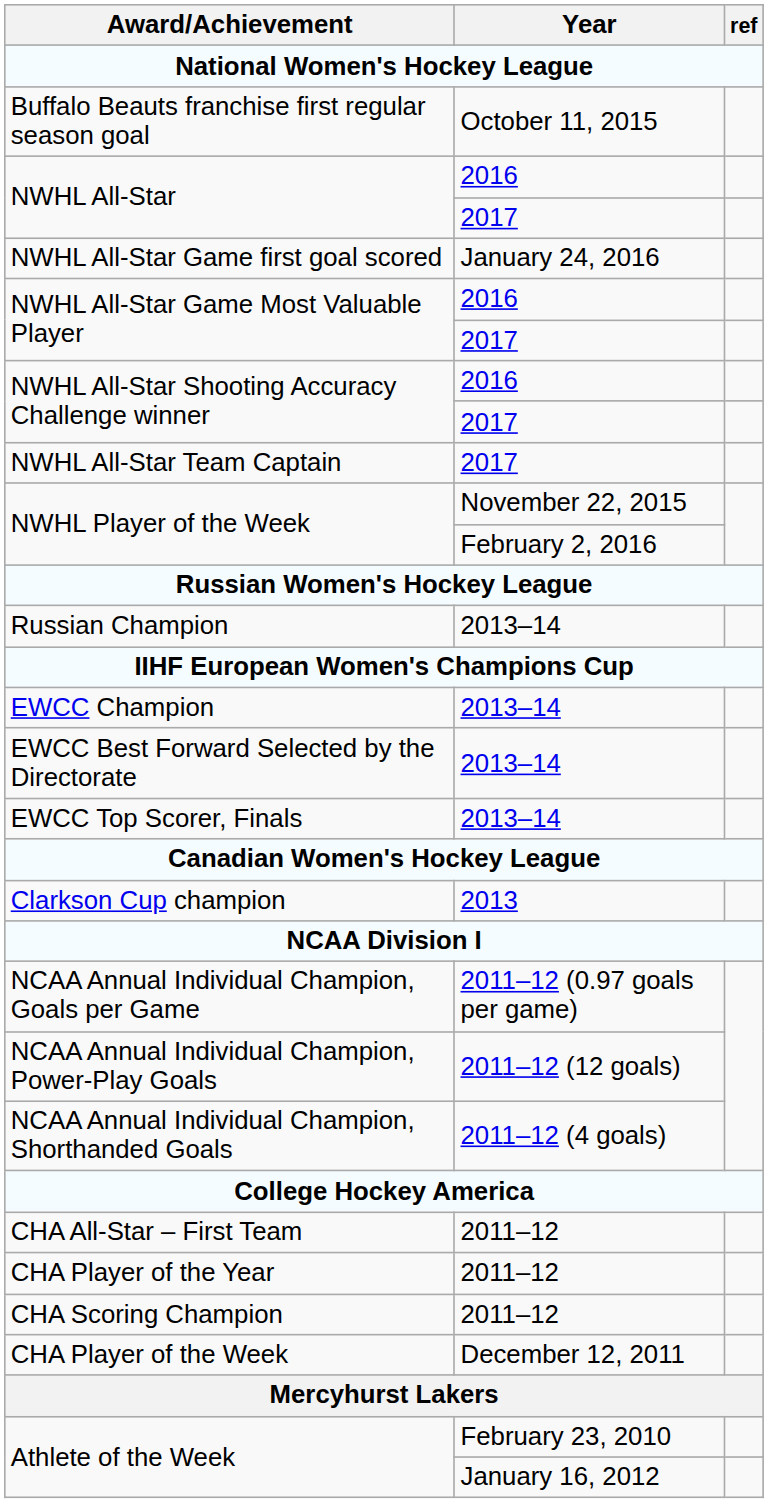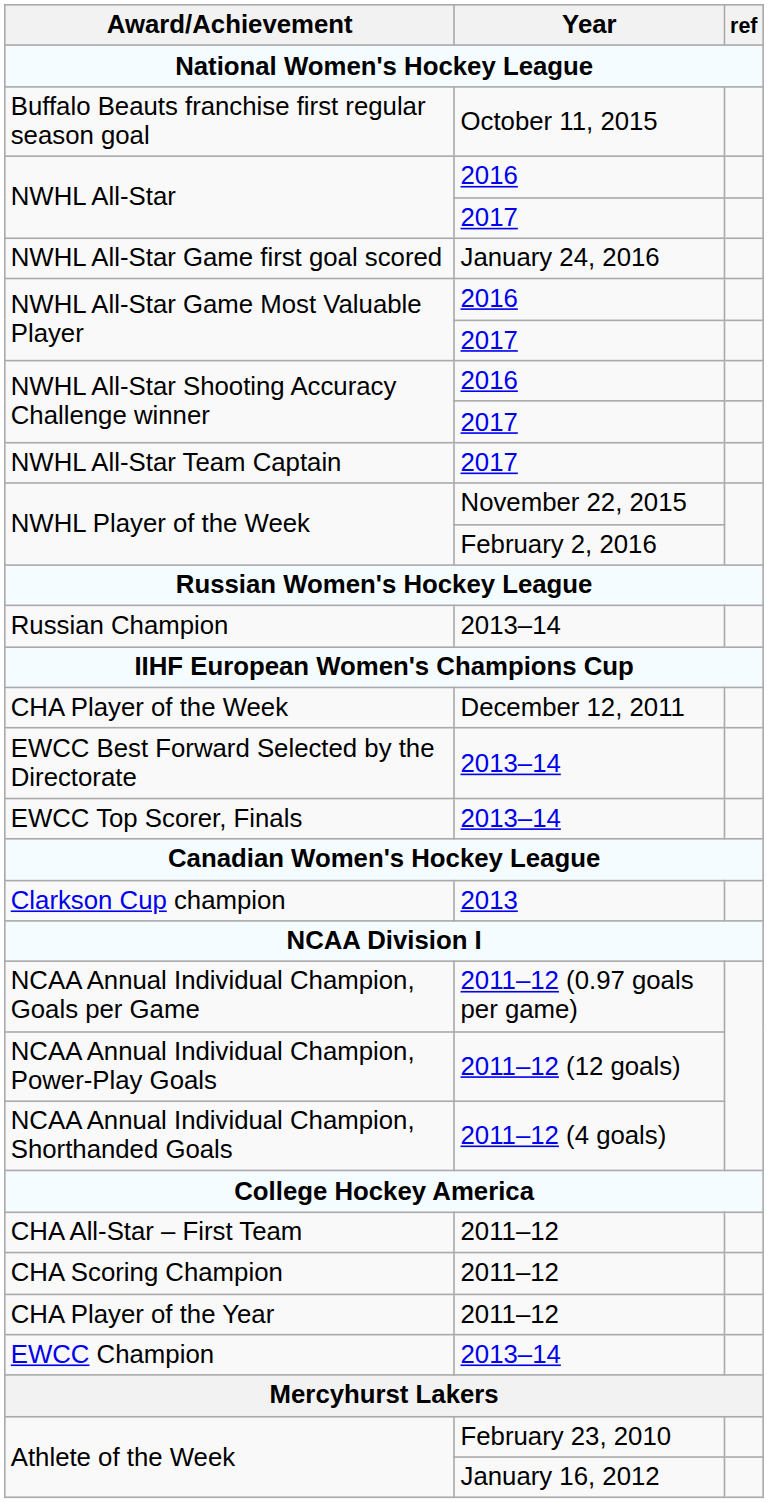rows swapped: (112, 707) <-> (149, 1354)
rows swapped: (142, 1272) <-> (147, 1313)
